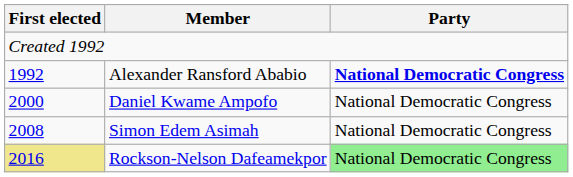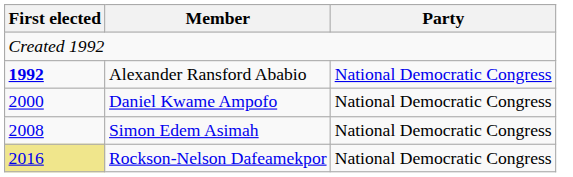(26, 74) normal -> (26, 74) bold
(449, 74) bold -> (443, 74) normal
(443, 158) lightgreen background -> (443, 158) no background
